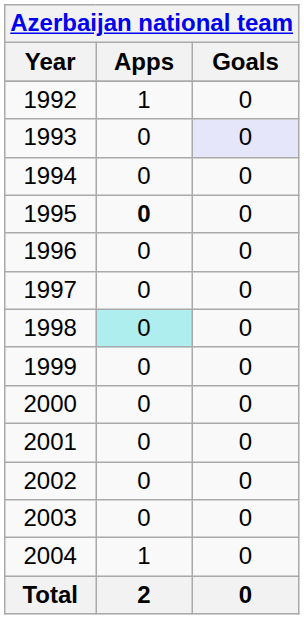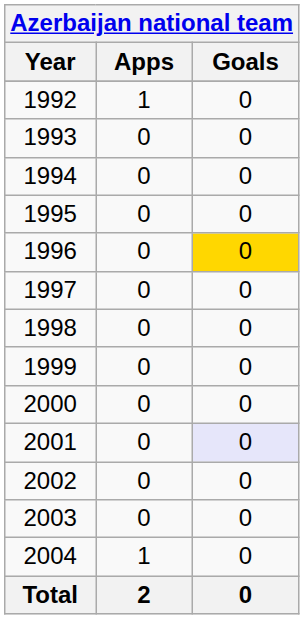(246, 137) lavender background -> (246, 137) no background
(144, 213) bold -> (144, 213) normal
(246, 251) no background -> (246, 251) gold background
(144, 328) paleturquoise background -> (144, 328) no background
(246, 442) no background -> (246, 442) lavender background
